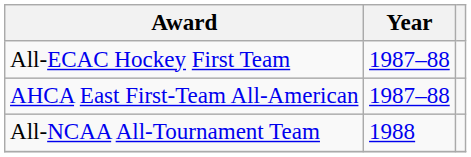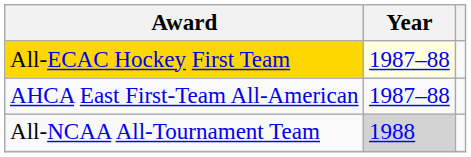(150, 59) no background -> (150, 59) gold background
(409, 59) no background -> (409, 59) lightyellow background
(392, 132) no background -> (392, 132) lightgrey background
